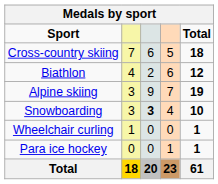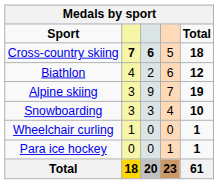(131, 53) normal -> (131, 53) bold
(151, 53) normal -> (151, 53) bold
(151, 111) bold -> (151, 111) normal
